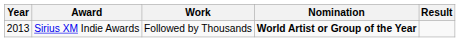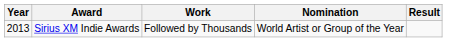(337, 28) bold -> (330, 28) normal
